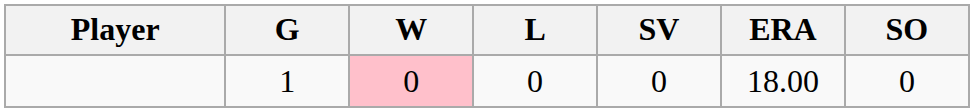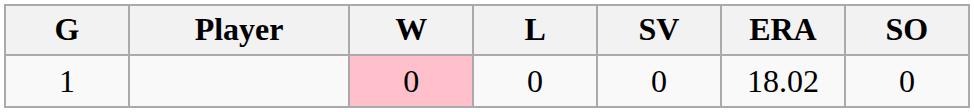columns swapped: (115, 29) <-> (287, 29)
(783, 80) 18.00 -> (783, 80) 18.02
